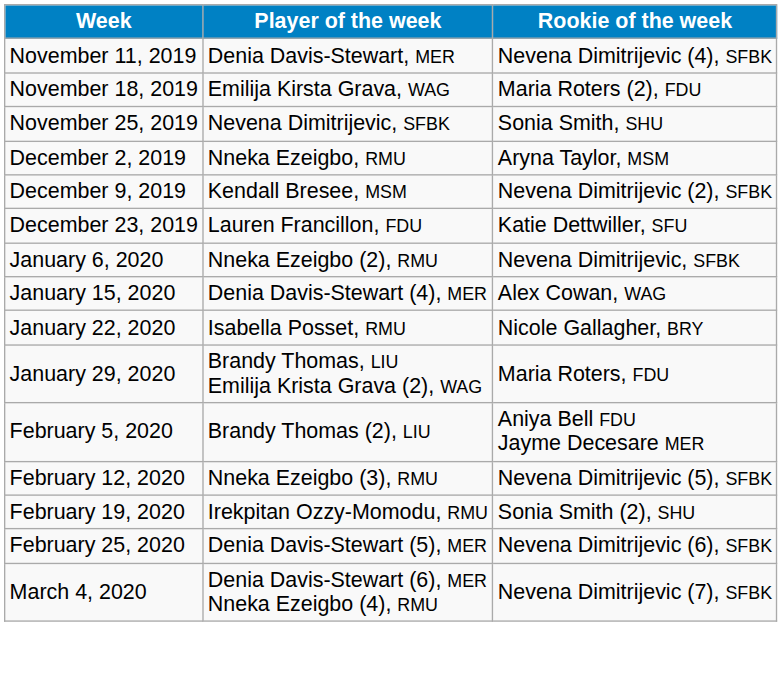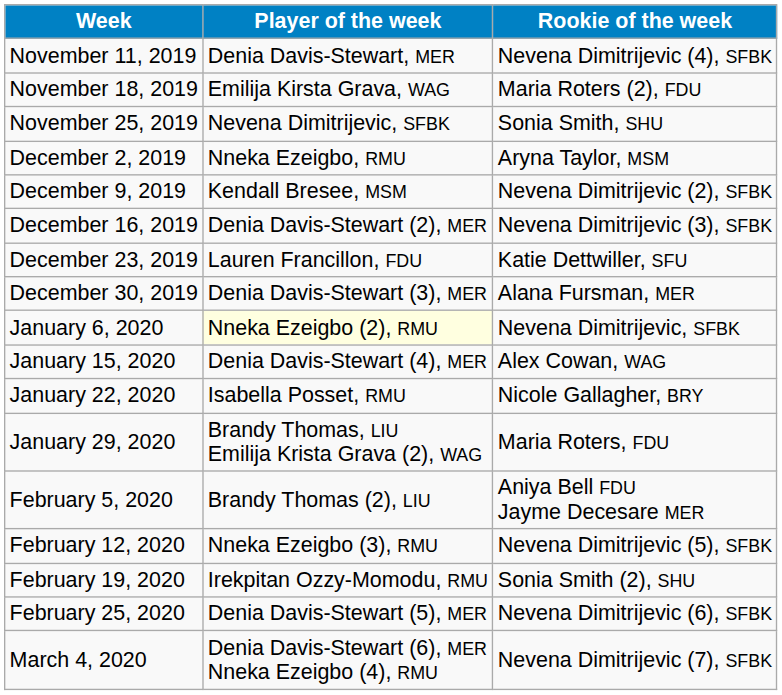+ row: (104, 225)
+ row: (104, 293)
(323, 259) no background -> (323, 327) lightyellow background
